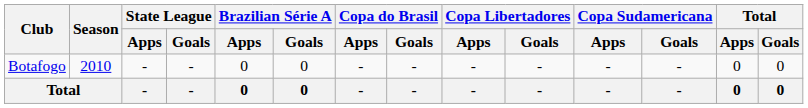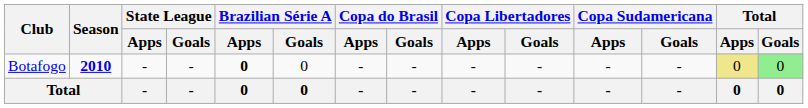(96, 66) normal -> (96, 66) bold
(244, 66) normal -> (244, 66) bold
(737, 66) no background -> (737, 66) khaki background
(780, 66) no background -> (780, 66) lightgreen background
